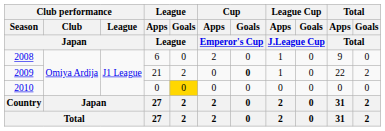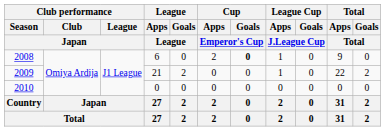(248, 57) normal -> (248, 57) bold
(248, 73) bold -> (248, 73) normal
(184, 88) gold background -> (184, 88) no background
